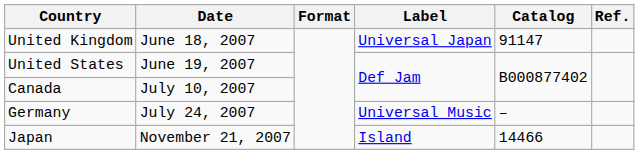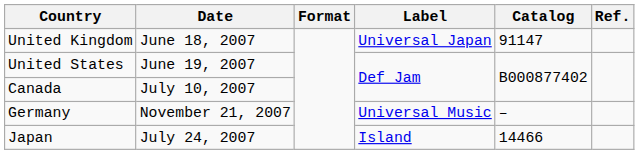(197, 113) July 24, 2007 -> (215, 113) November 21, 2007
(215, 137) November 21, 2007 -> (197, 137) July 24, 2007
